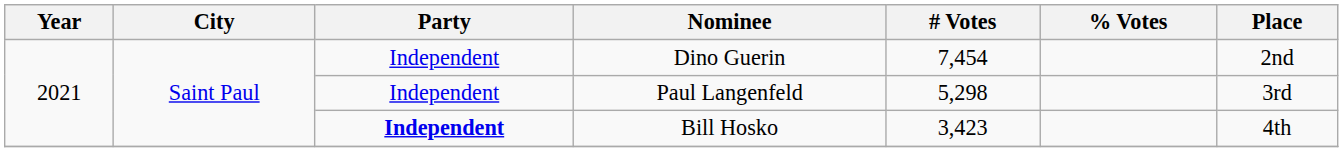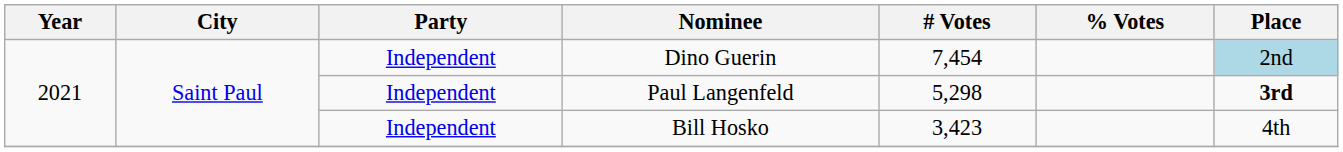(1277, 57) no background -> (1276, 57) lightblue background
(1277, 92) normal -> (1276, 92) bold
(444, 127) bold -> (441, 127) normal
